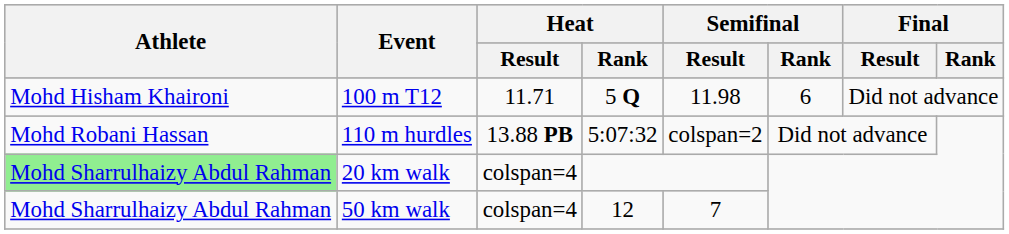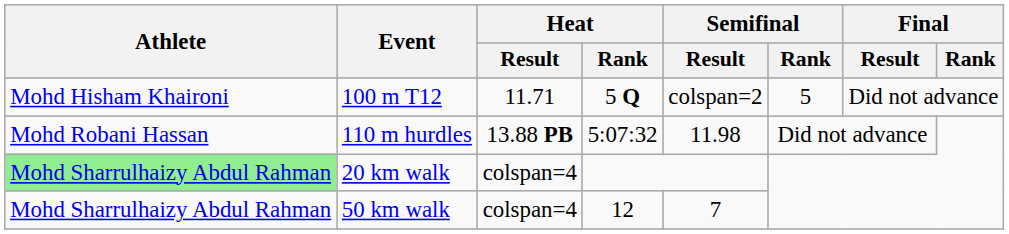(715, 97) 11.98 -> (715, 97) colspan=2
(805, 97) 6 -> (805, 97) 5
(715, 135) colspan=2 -> (715, 135) 11.98
